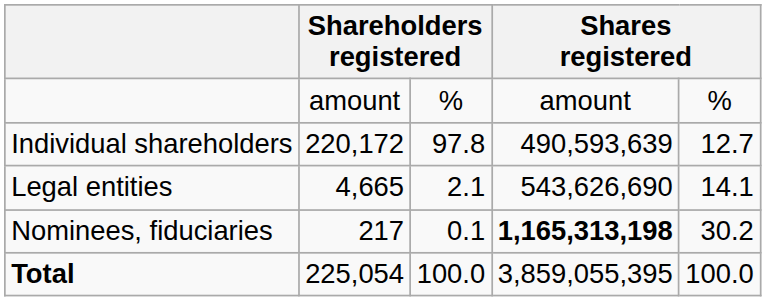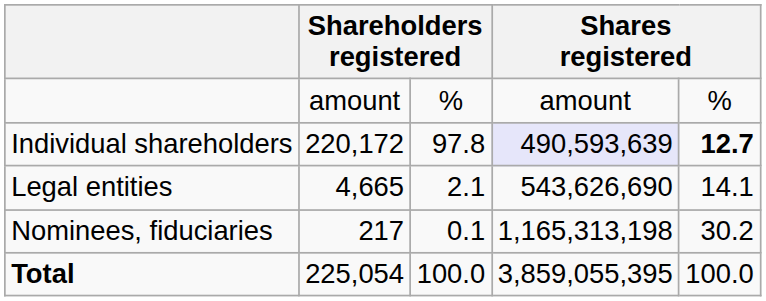(597, 143) no background -> (597, 143) lavender background
(727, 143) normal -> (727, 143) bold
(585, 230) bold -> (585, 230) normal
